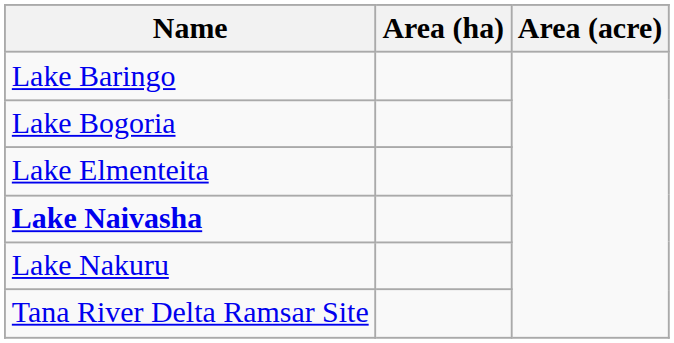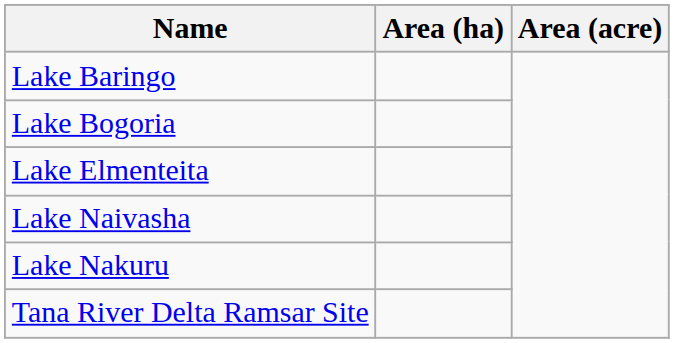(107, 218) bold -> (101, 218) normal
